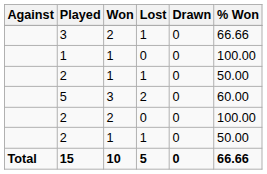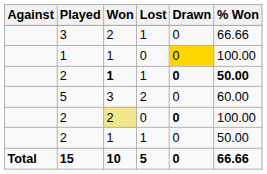(176, 56) no background -> (176, 56) gold background
(110, 76) normal -> (110, 76) bold
(176, 76) normal -> (176, 76) bold
(233, 76) normal -> (233, 76) bold
(110, 117) no background -> (110, 117) khaki background
(176, 117) normal -> (176, 117) bold
